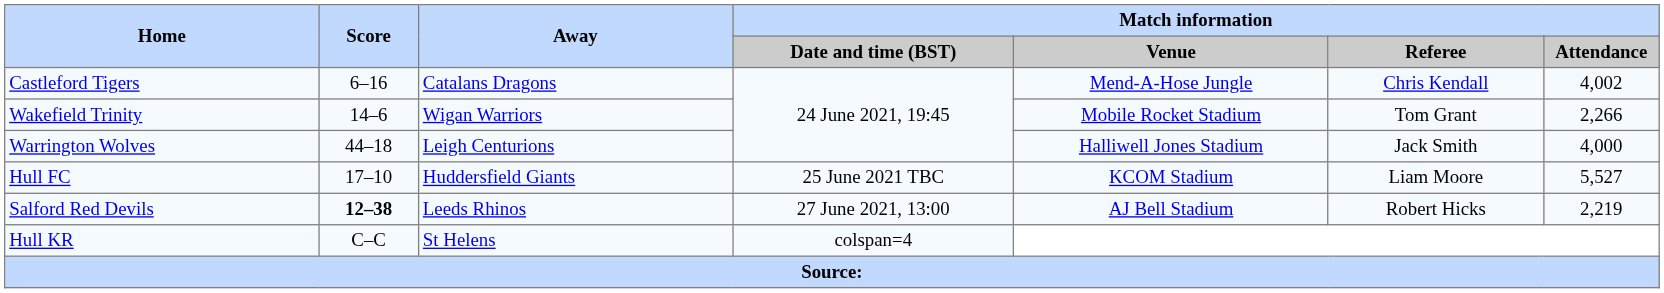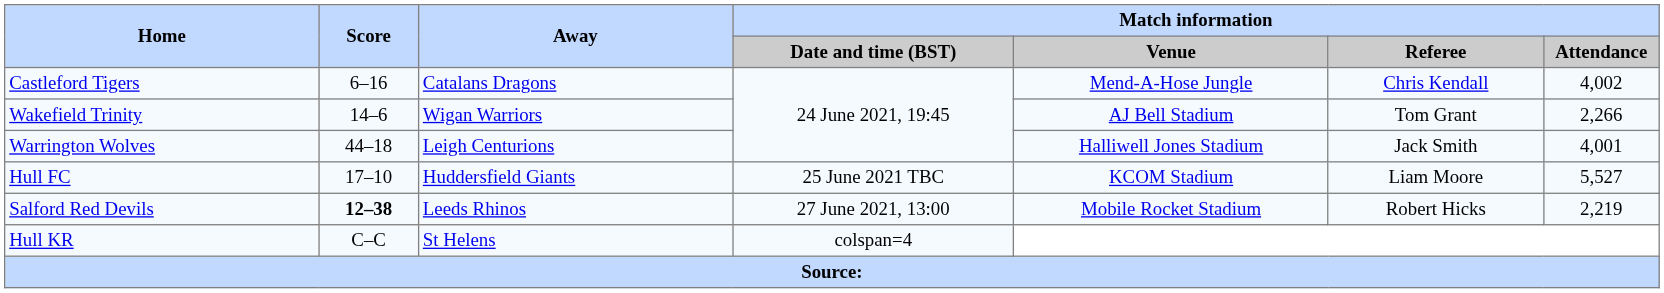(1171, 114) Mobile Rocket Stadium -> (1171, 114) AJ Bell Stadium
(1601, 145) 4,000 -> (1601, 145) 4,001
(1171, 208) AJ Bell Stadium -> (1171, 208) Mobile Rocket Stadium
